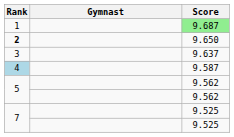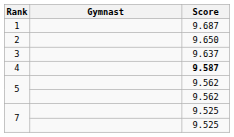(206, 26) lightgreen background -> (206, 26) no background
(17, 40) bold -> (17, 40) normal
(17, 68) lightblue background -> (17, 68) no background
(206, 68) normal -> (206, 68) bold
